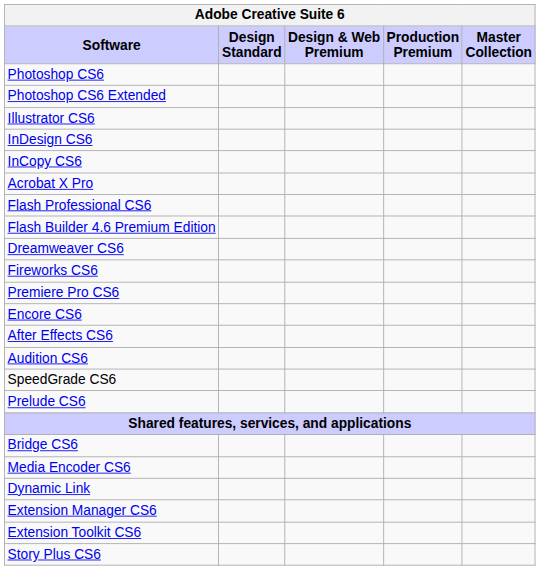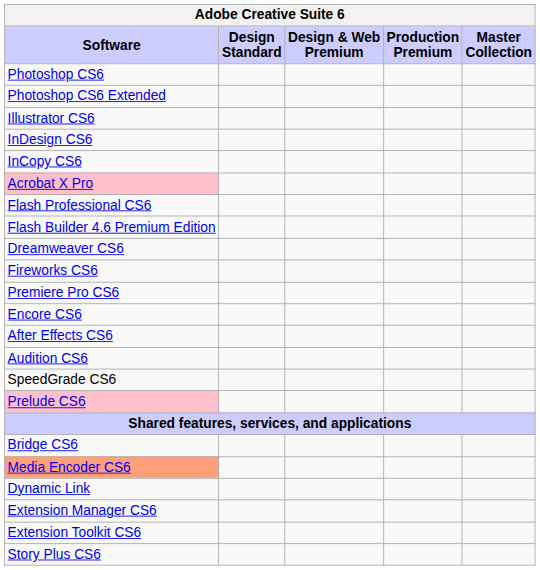(50, 183) no background -> (50, 183) pink background
(47, 401) no background -> (47, 401) pink background
(69, 467) no background -> (69, 467) lightsalmon background
